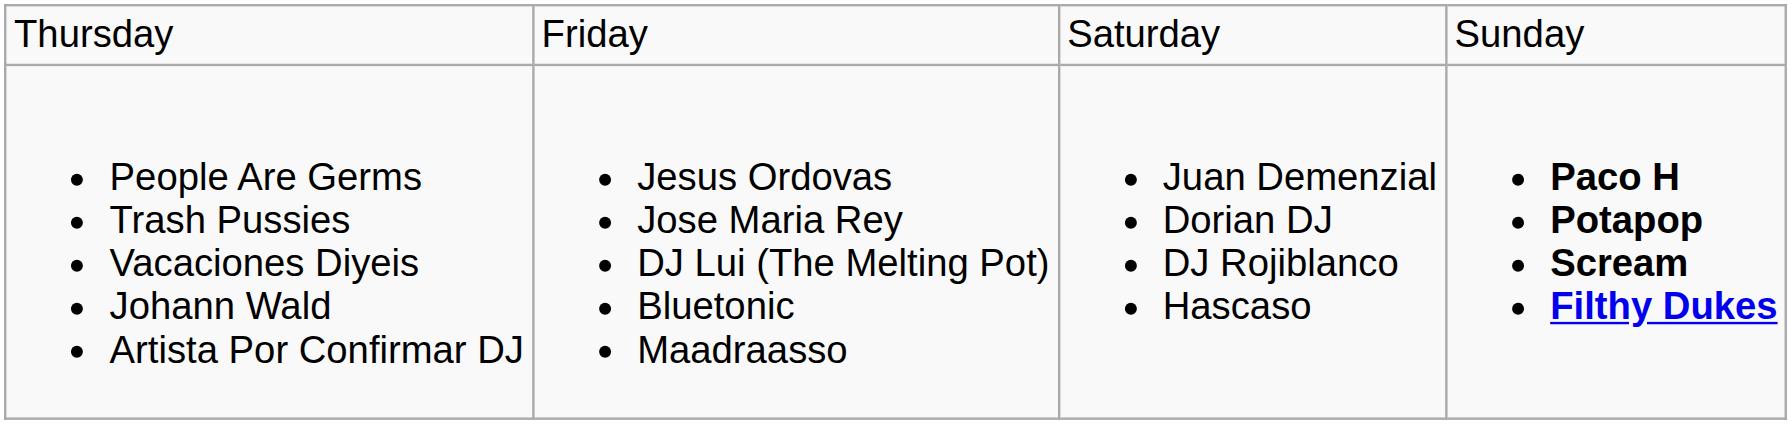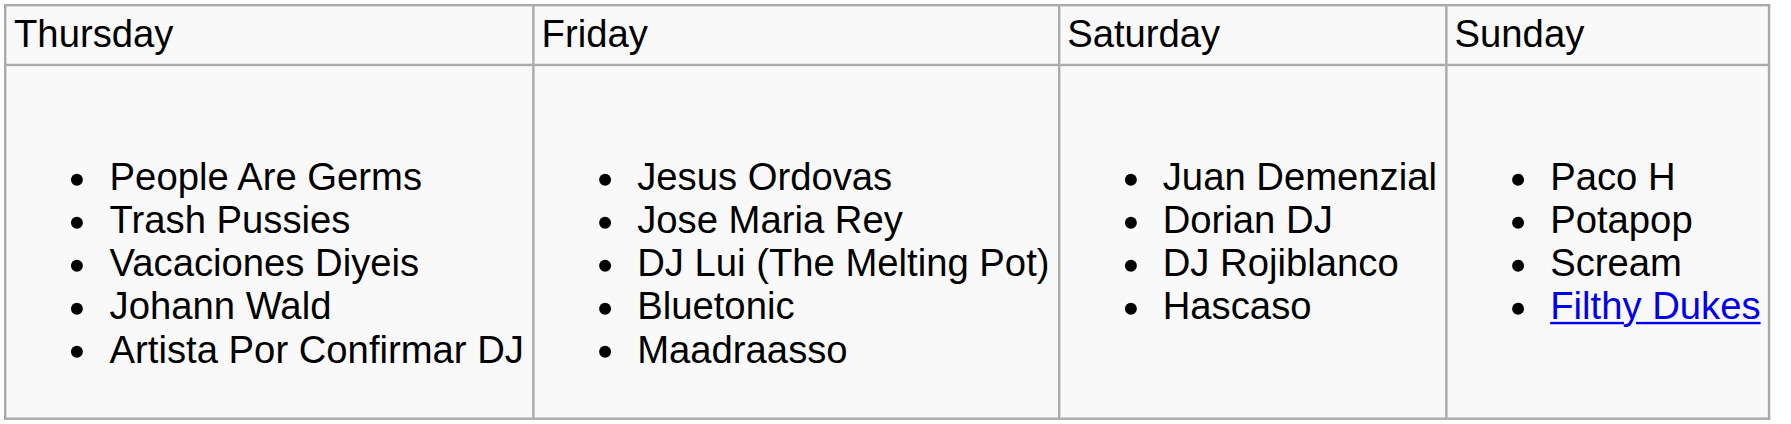(1616, 242) bold -> (1608, 242) normal
